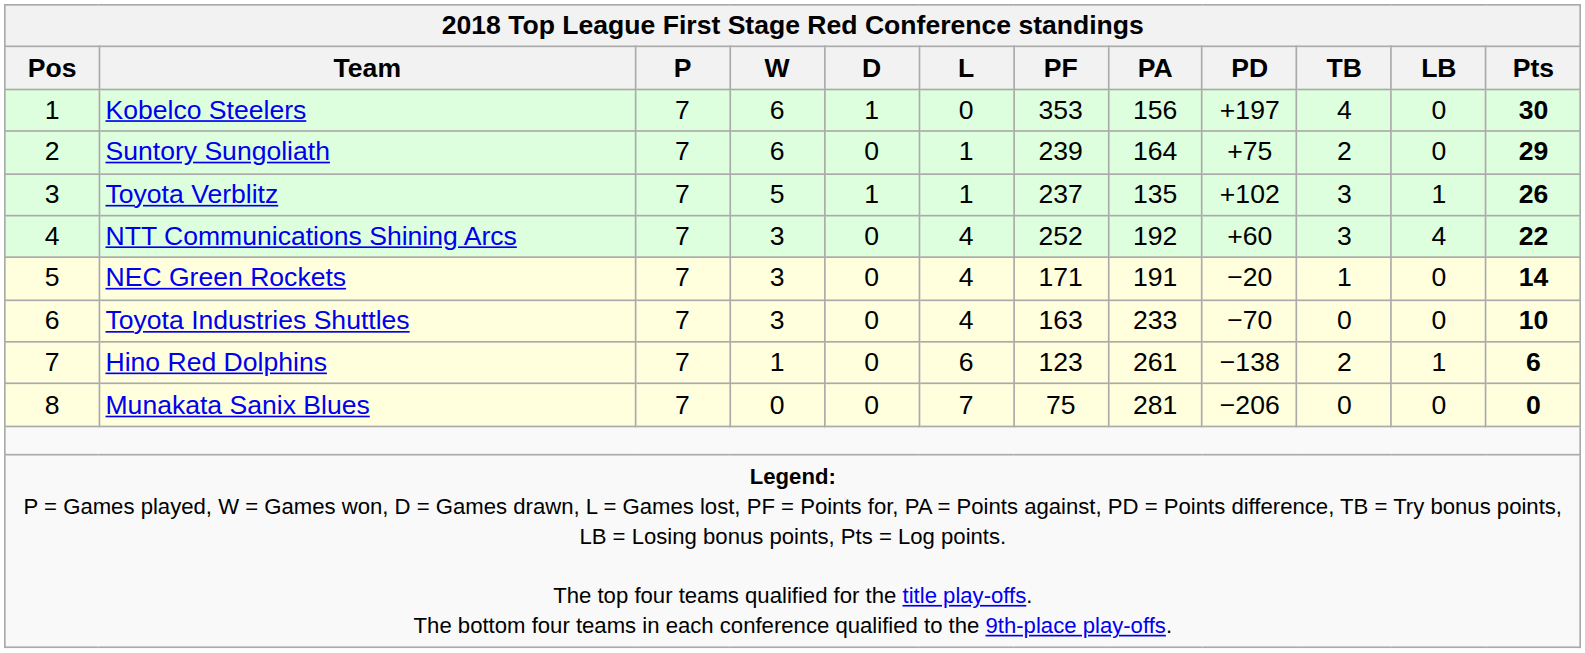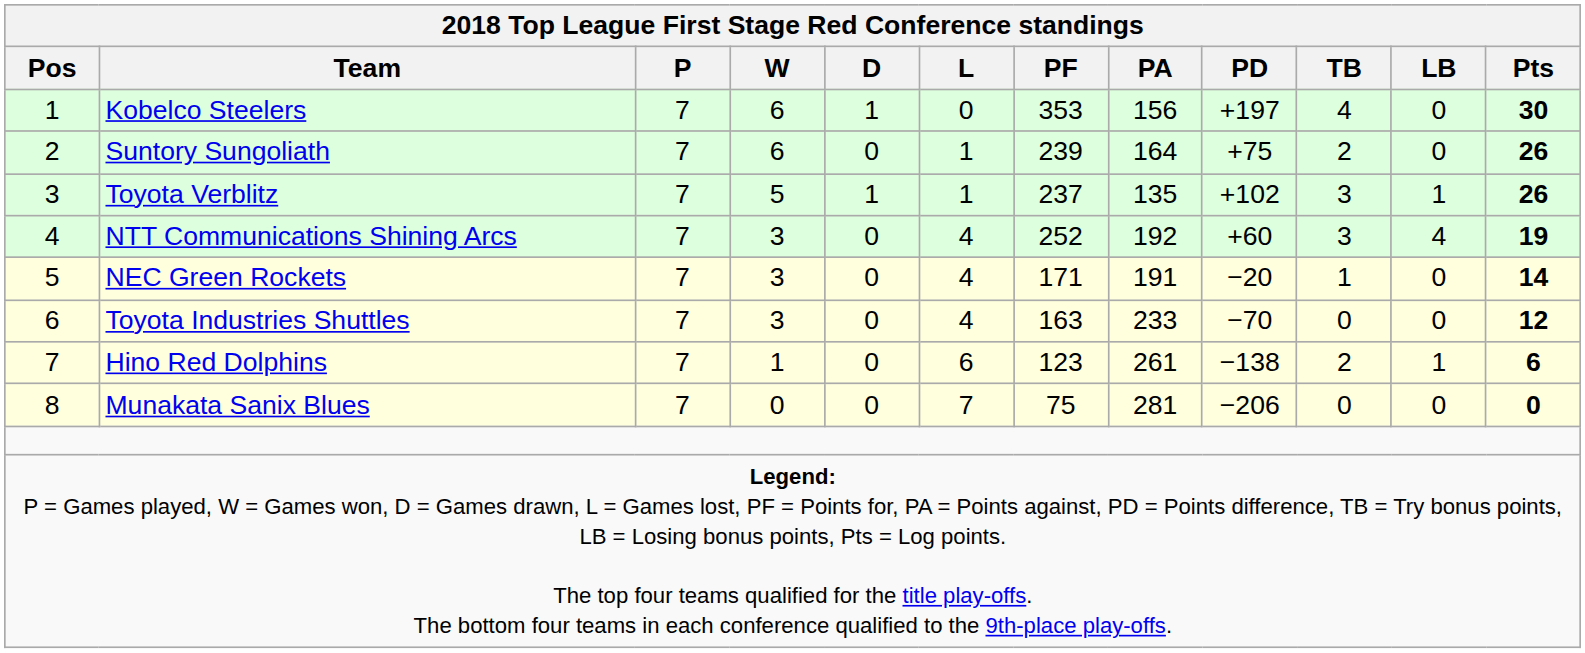(1533, 151) 29 -> (1533, 151) 26
(1533, 236) 22 -> (1533, 236) 19
(1533, 320) 10 -> (1533, 320) 12
